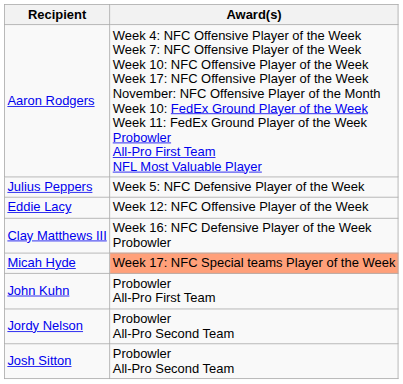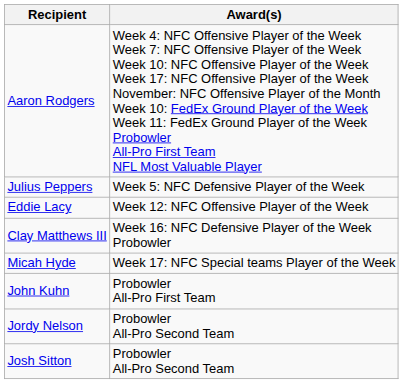(254, 263) lightsalmon background -> (254, 263) no background
